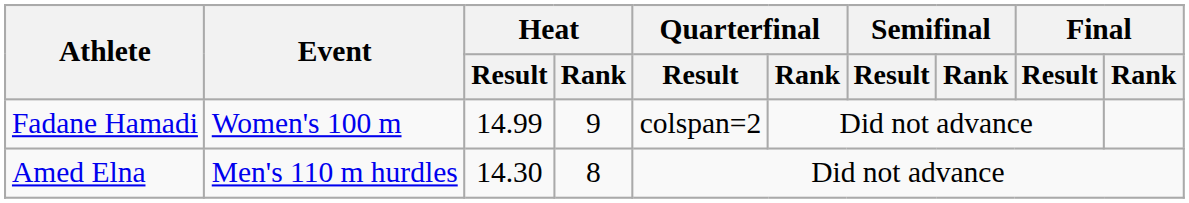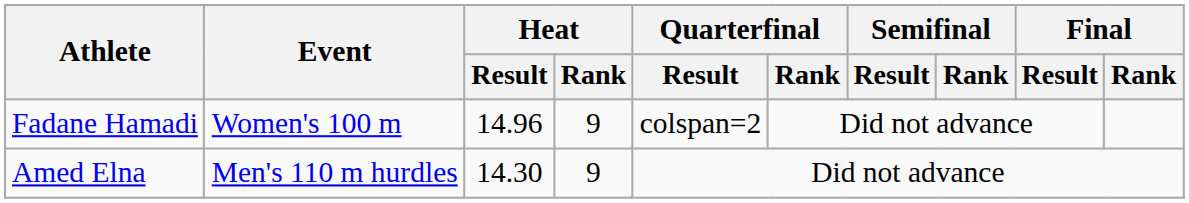(509, 123) 14.99 -> (509, 123) 14.96
(593, 172) 8 -> (593, 172) 9
